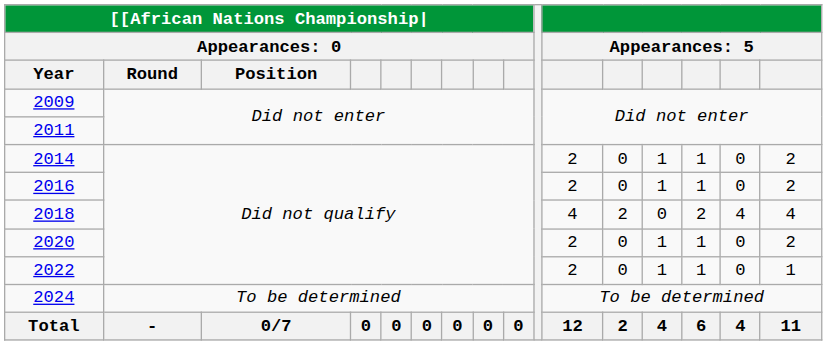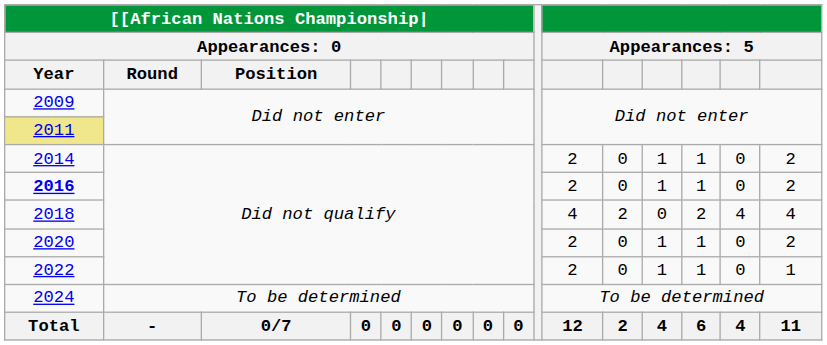(54, 131) no background -> (54, 131) khaki background
(54, 186) normal -> (54, 186) bold
